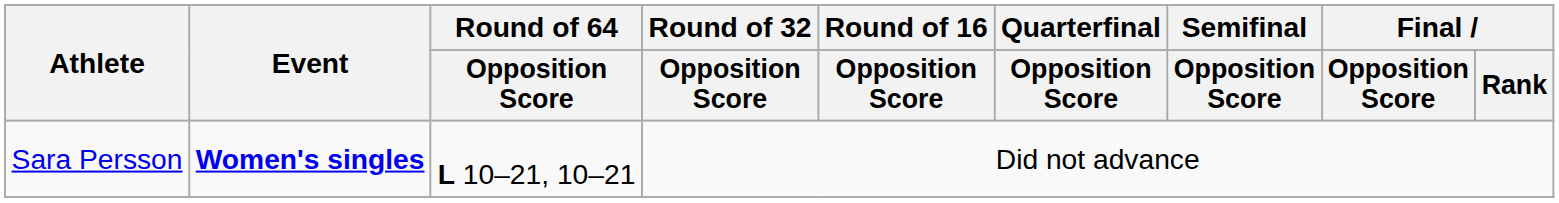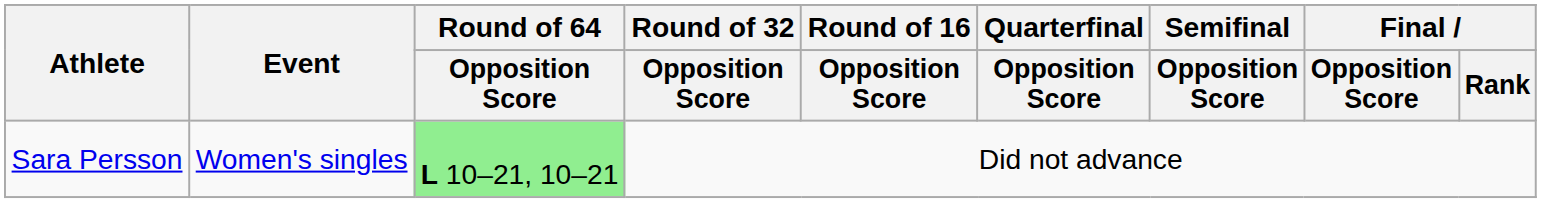(310, 159) bold -> (302, 159) normal
(537, 175) no background -> (520, 175) lightgreen background
